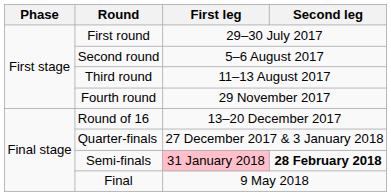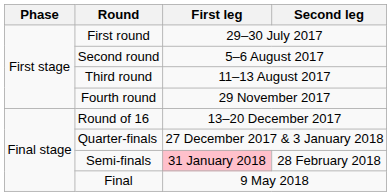(328, 160) bold -> (329, 160) normal
